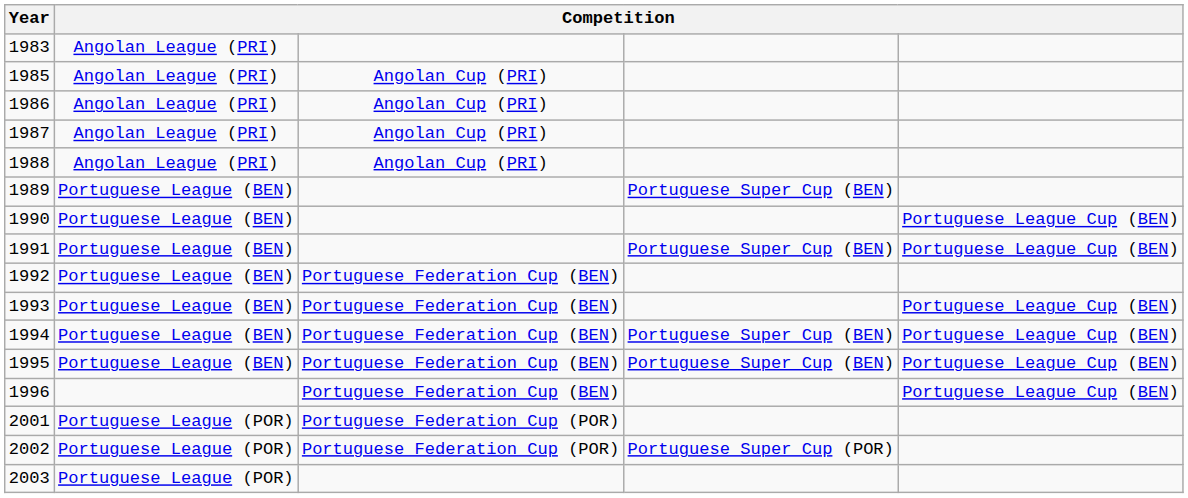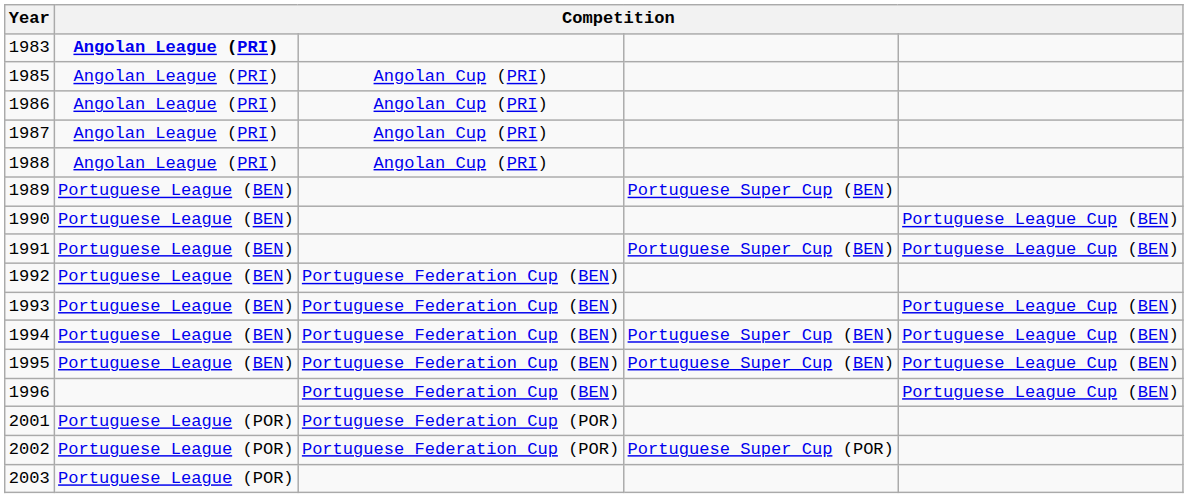(176, 47) normal -> (176, 47) bold
